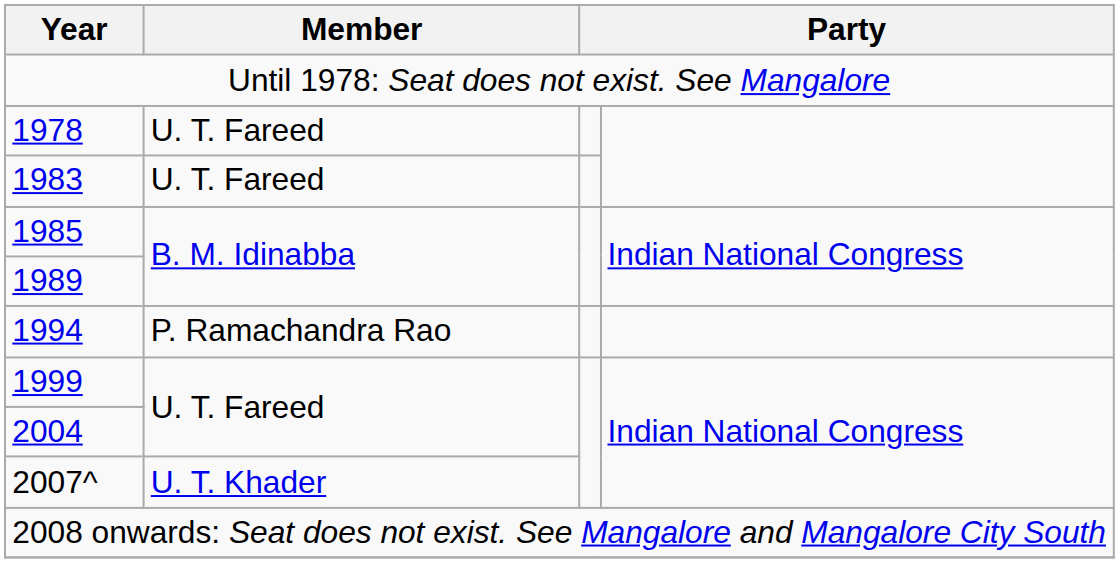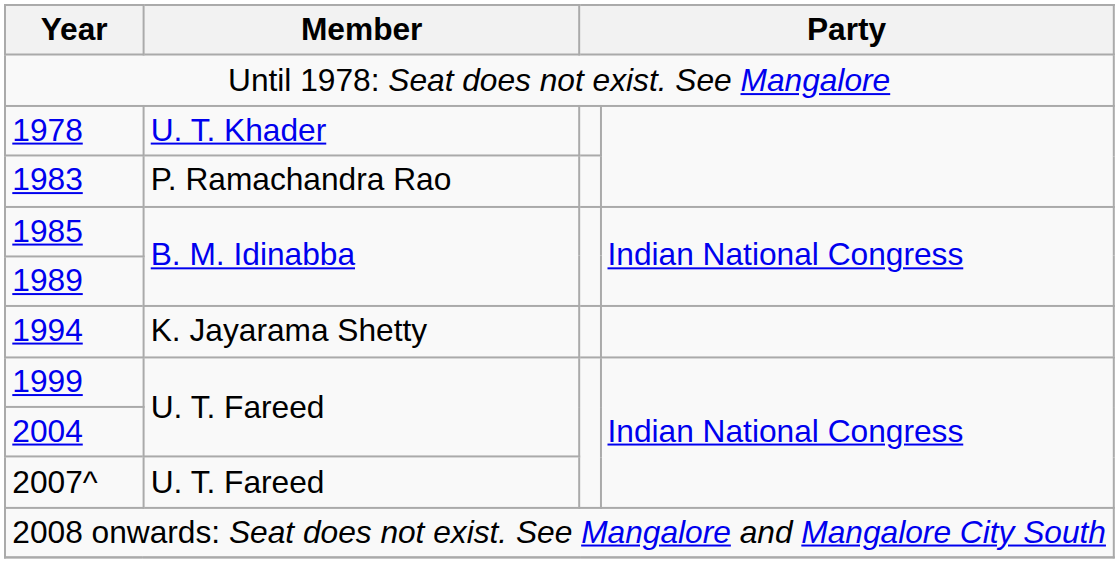(238, 130) U. T. Fareed -> (238, 130) U. T. Khader
(238, 180) U. T. Fareed -> (301, 180) P. Ramachandra Rao
(301, 331) P. Ramachandra Rao -> (289, 331) K. Jayarama Shetty
(238, 481) U. T. Khader -> (238, 481) U. T. Fareed
